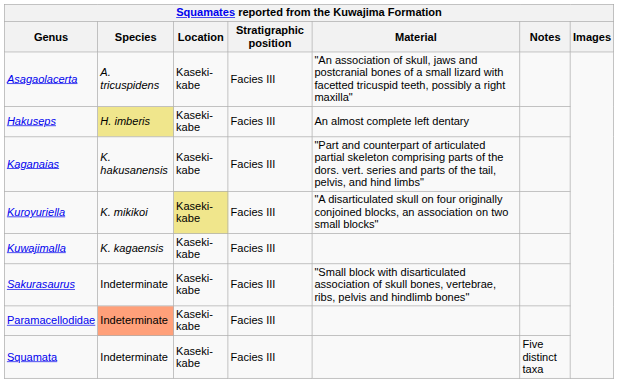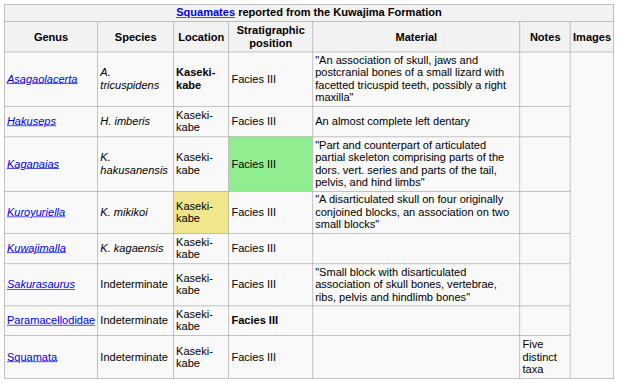(194, 79) normal -> (196, 79) bold
(125, 121) khaki background -> (125, 121) no background
(253, 164) no background -> (254, 164) lightgreen background
(134, 320) lightsalmon background -> (134, 320) no background
(253, 320) normal -> (255, 320) bold
